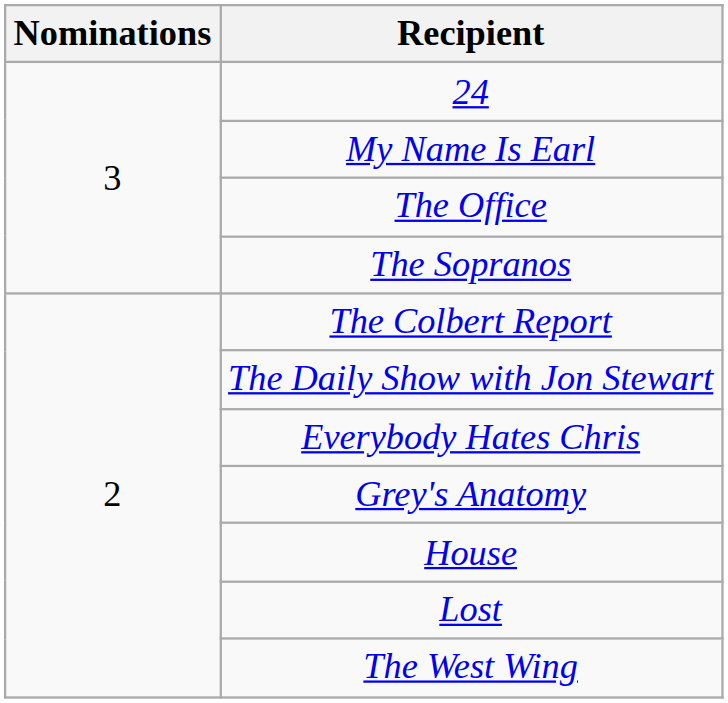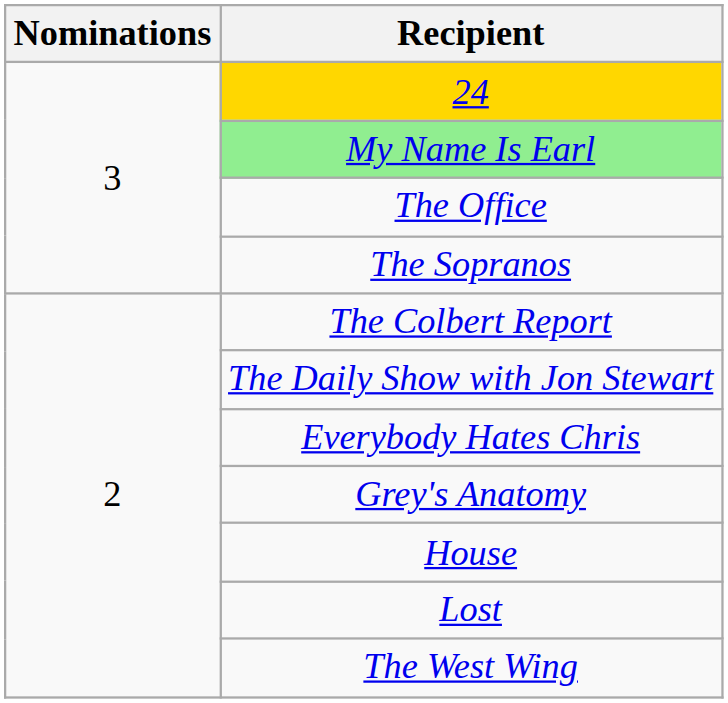(471, 90) no background -> (471, 90) gold background
(471, 148) no background -> (471, 148) lightgreen background
